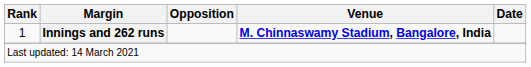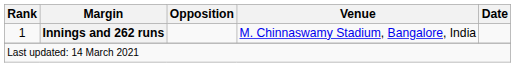(365, 33) bold -> (358, 33) normal
